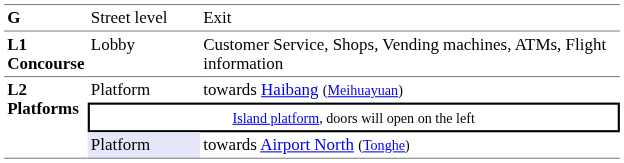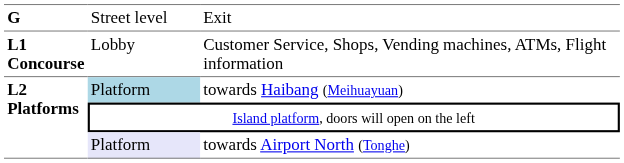(120, 89) no background -> (120, 89) lightblue background
